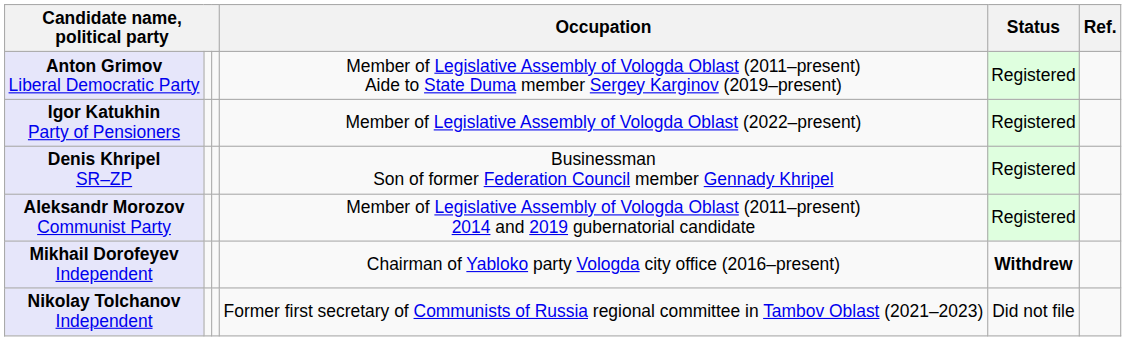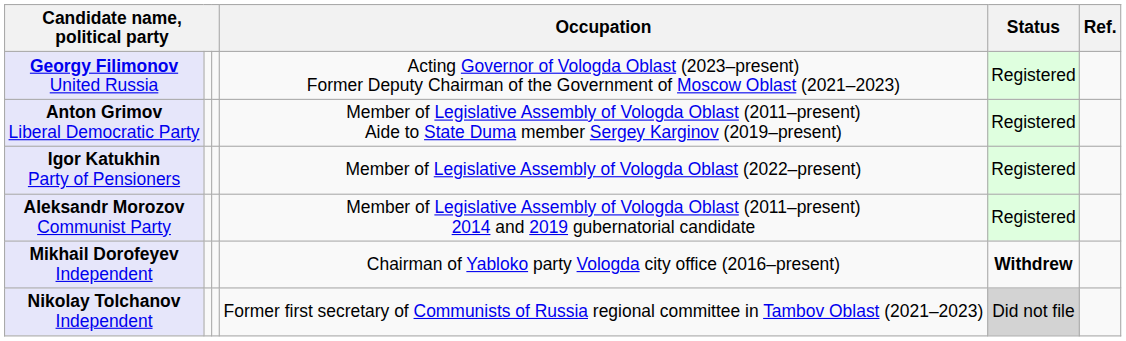+ row: (104, 75)
- row: (104, 169)
(1033, 311) no background -> (1033, 311) lightgrey background
